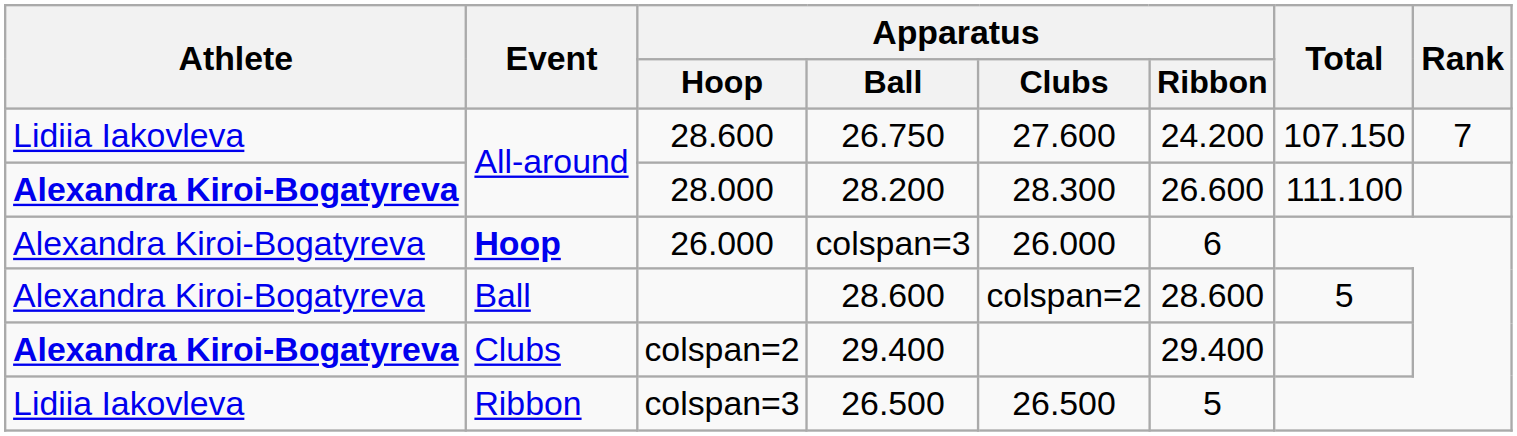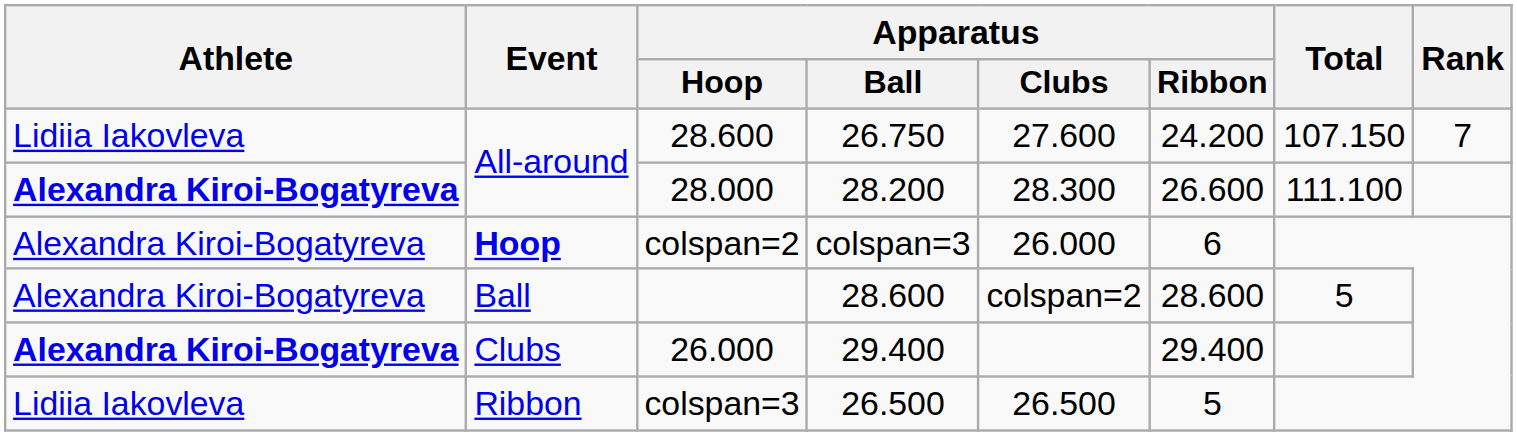(722, 243) 26.000 -> (722, 243) colspan=2
(722, 350) colspan=2 -> (722, 350) 26.000
